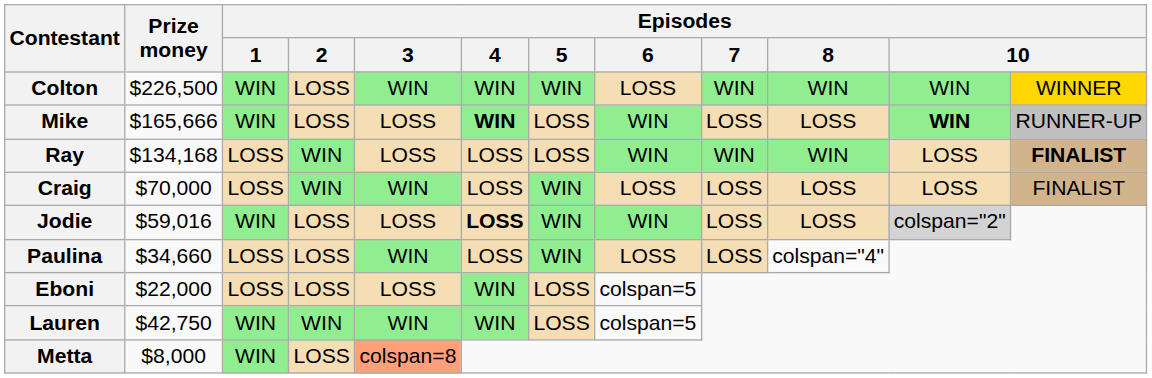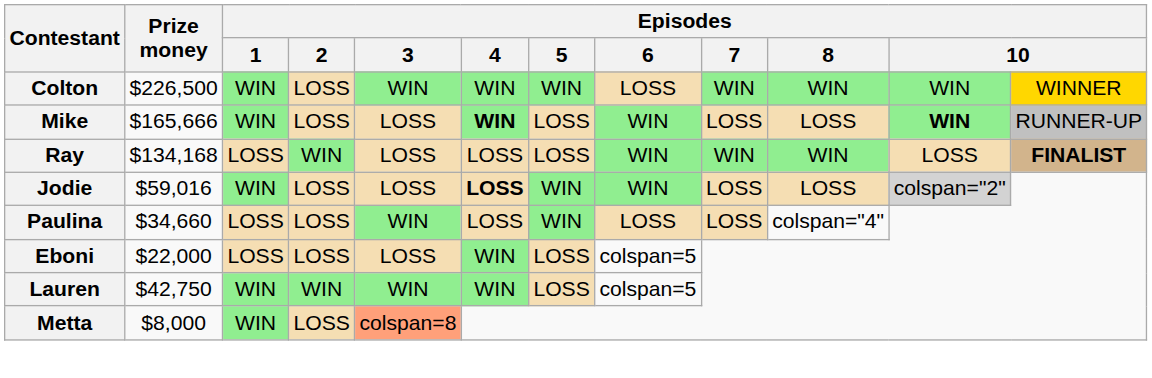- row: (65, 188)
